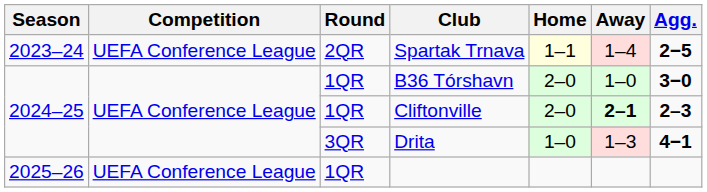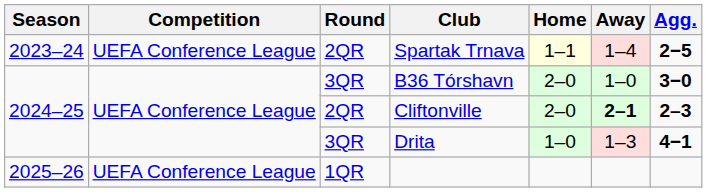(344, 80) 1QR -> (344, 80) 3QR
(344, 111) 1QR -> (344, 111) 2QR
